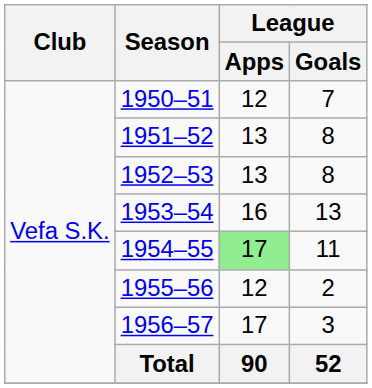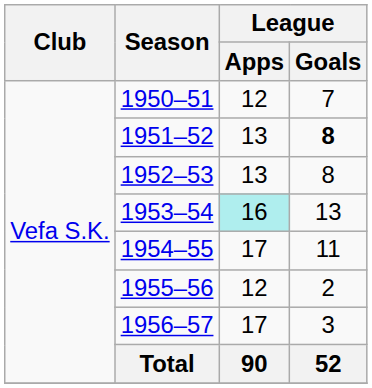(328, 136) normal -> (328, 136) bold
(254, 212) no background -> (254, 212) paleturquoise background
(254, 250) lightgreen background -> (254, 250) no background
